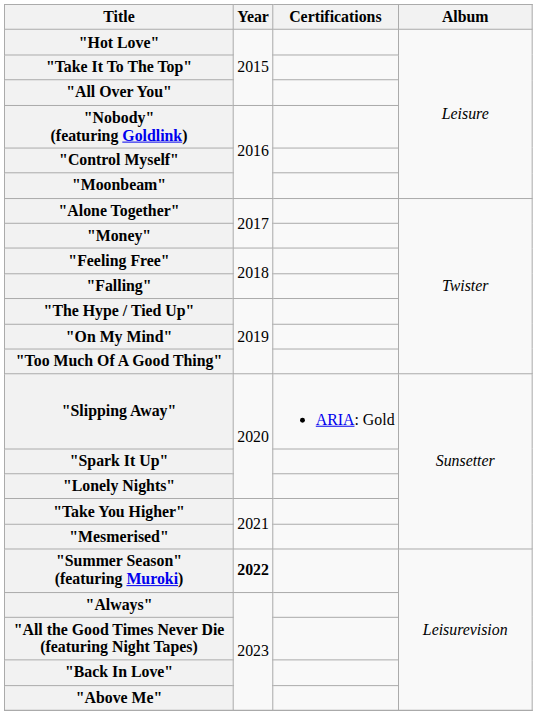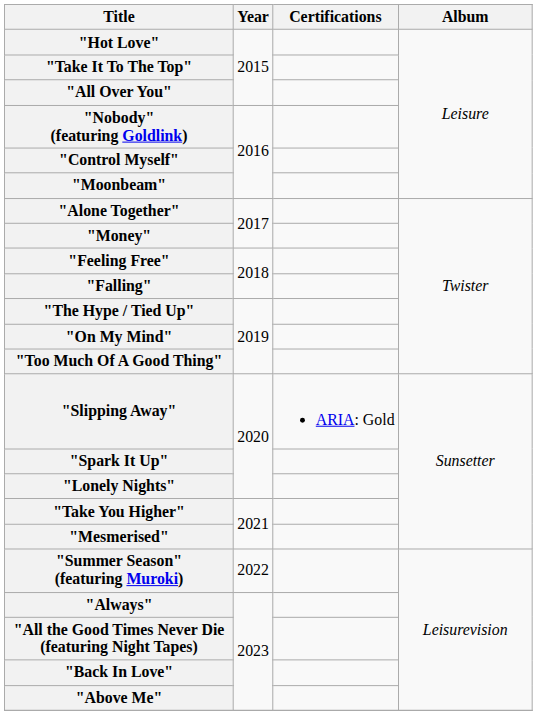(253, 570) bold -> (253, 570) normal
